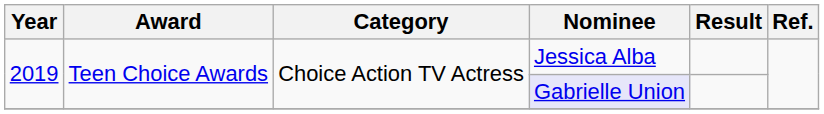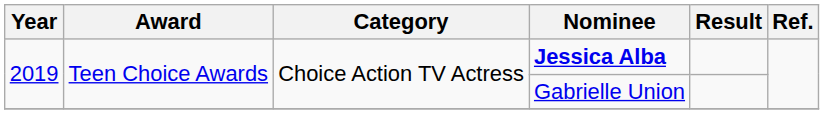(595, 56) normal -> (600, 56) bold
(609, 91) lavender background -> (609, 91) no background
